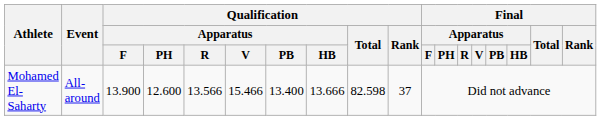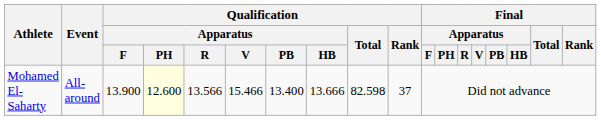(164, 90) no background -> (164, 90) lightyellow background
